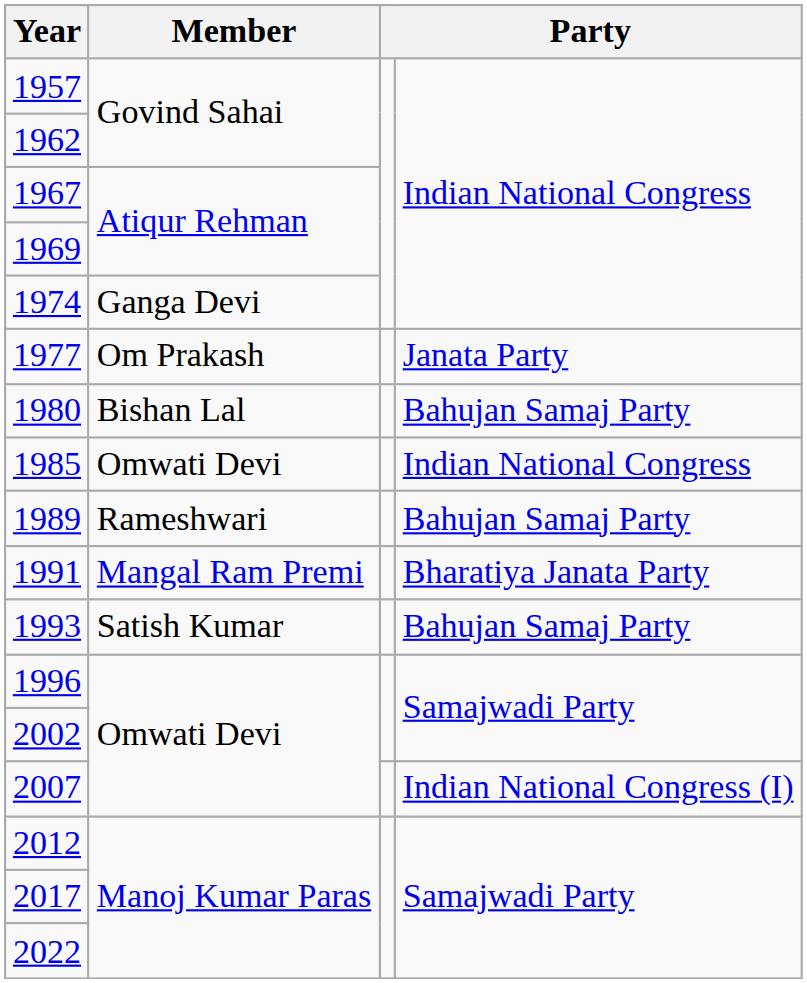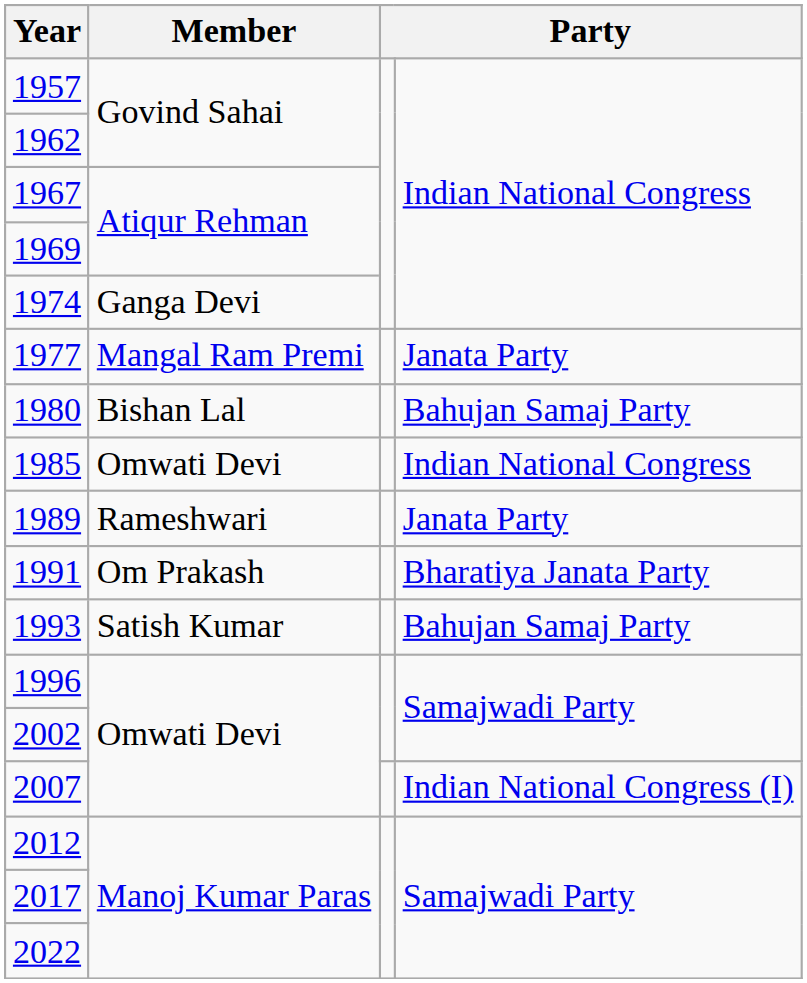(181, 355) Om Prakash -> (230, 355) Mangal Ram Premi
(547, 517) Bahujan Samaj Party -> (485, 517) Janata Party
(230, 572) Mangal Ram Premi -> (181, 572) Om Prakash
